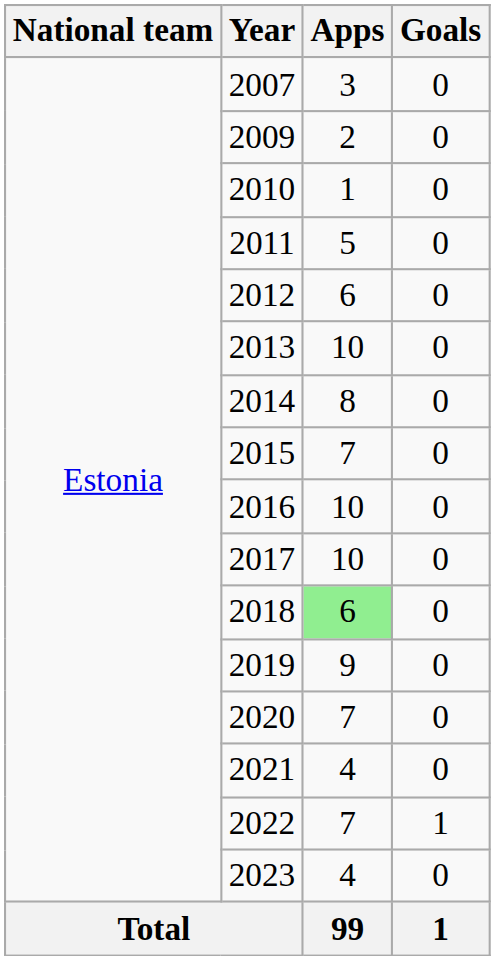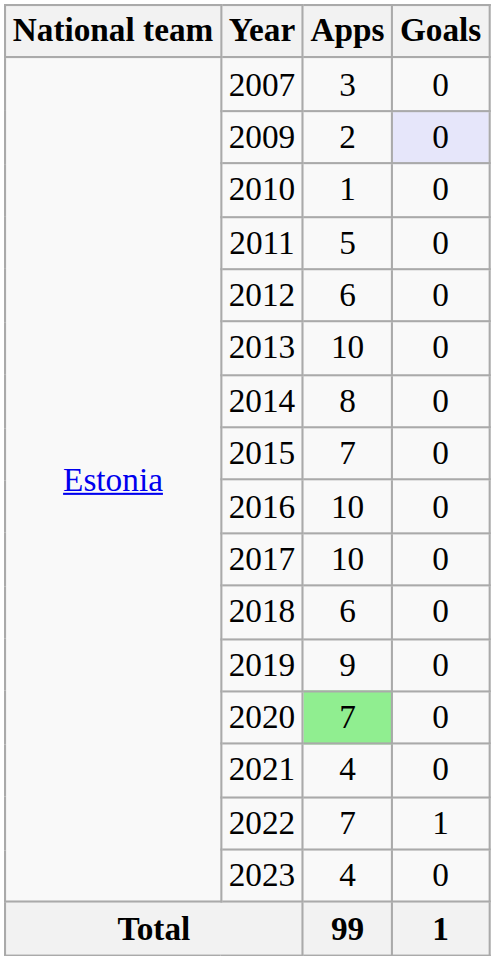(441, 136) no background -> (441, 136) lavender background
(348, 611) lightgreen background -> (348, 611) no background
(348, 717) no background -> (348, 717) lightgreen background
